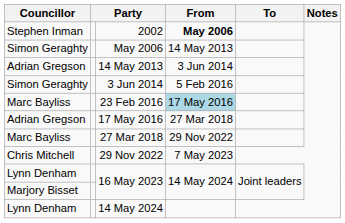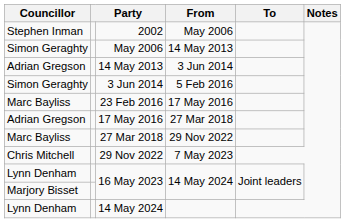(208, 31) bold -> (208, 31) normal
(200, 102) lightblue background -> (200, 102) no background
